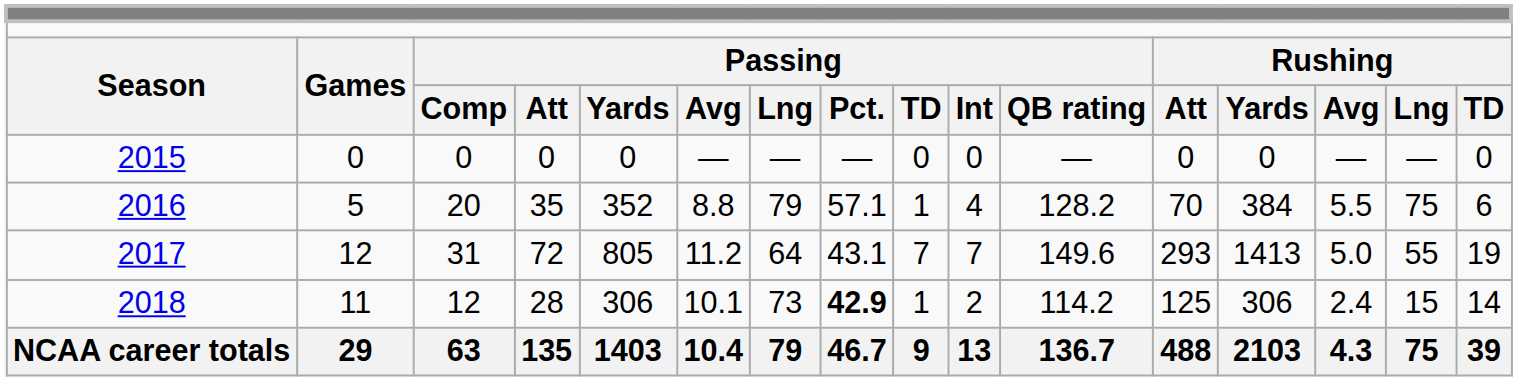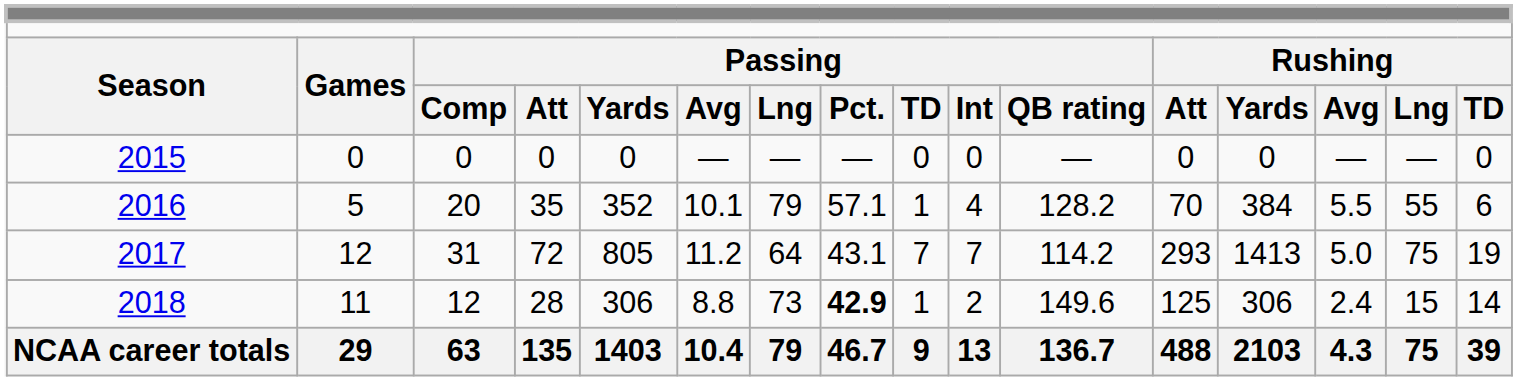(713, 206) 8.8 -> (713, 206) 10.1
(1422, 206) 75 -> (1422, 206) 55
(1077, 254) 149.6 -> (1077, 254) 114.2
(1422, 254) 55 -> (1422, 254) 75
(713, 303) 10.1 -> (713, 303) 8.8
(1077, 303) 114.2 -> (1077, 303) 149.6
